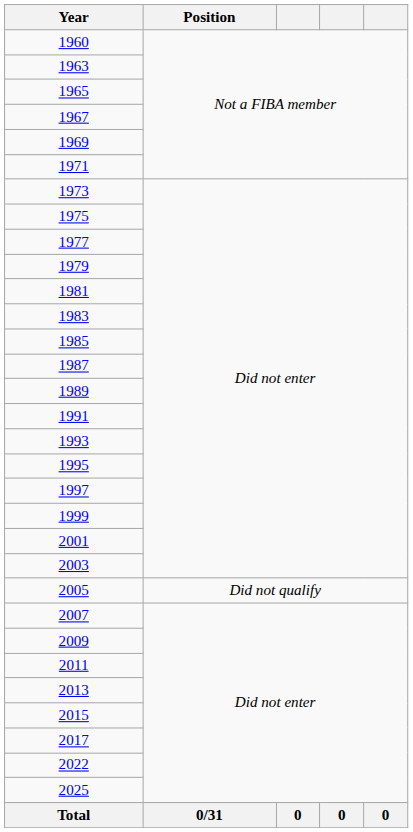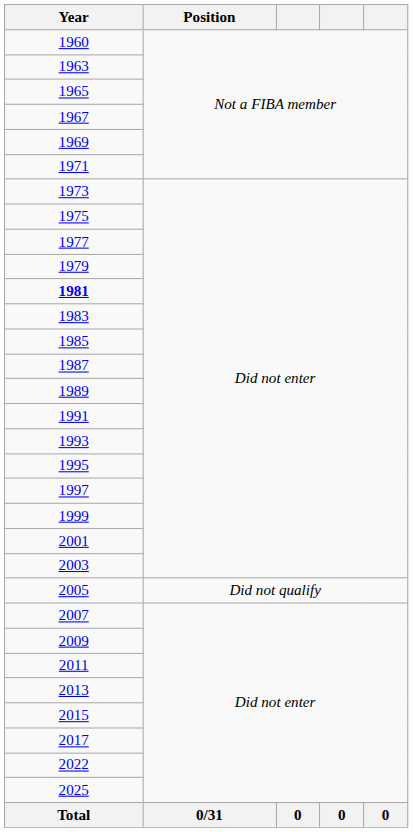(74, 291) normal -> (74, 291) bold
